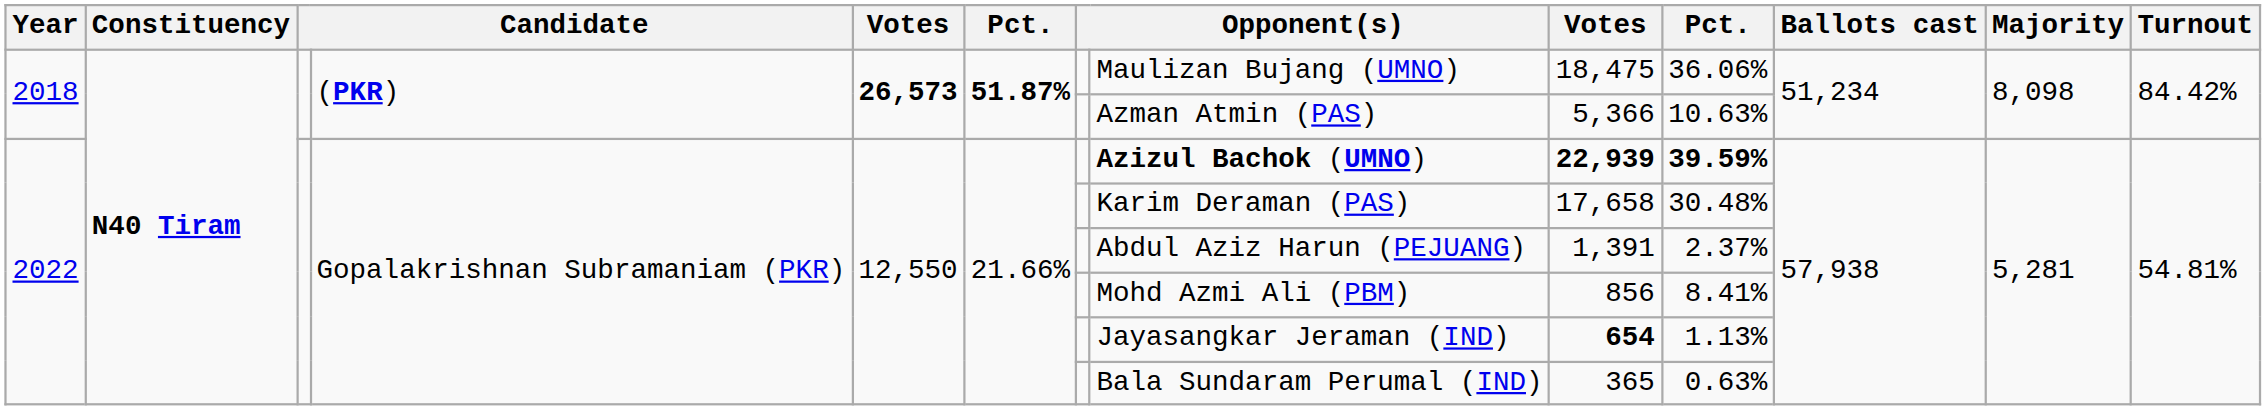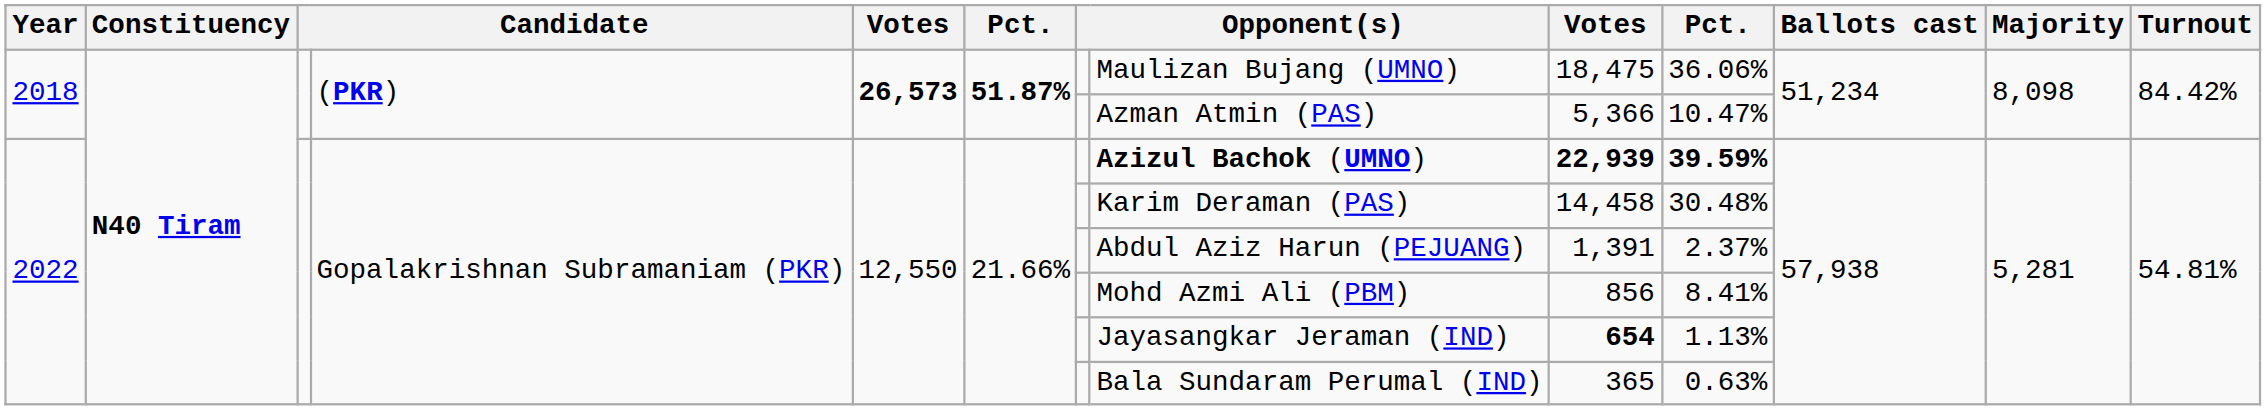(1718, 116) 10.63% -> (1718, 116) 10.47%
(1605, 205) 17,658 -> (1605, 205) 14,458
